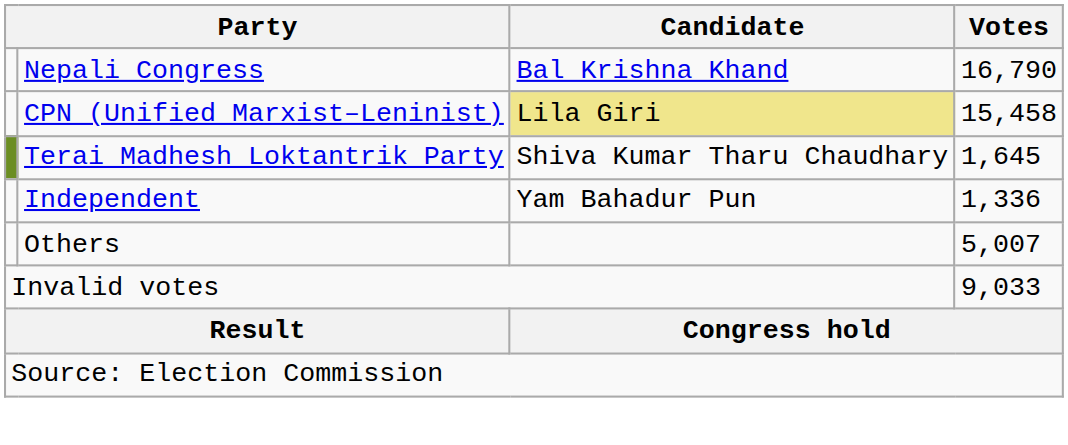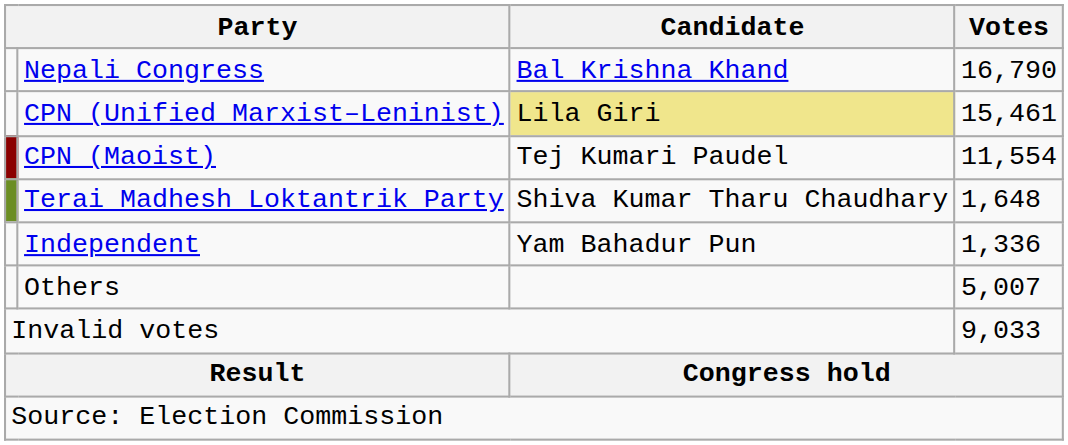(1009, 114) 15,458 -> (1009, 114) 15,461
+ row: (120, 157)
(1001, 157) 1,645 -> (1001, 200) 1,648
